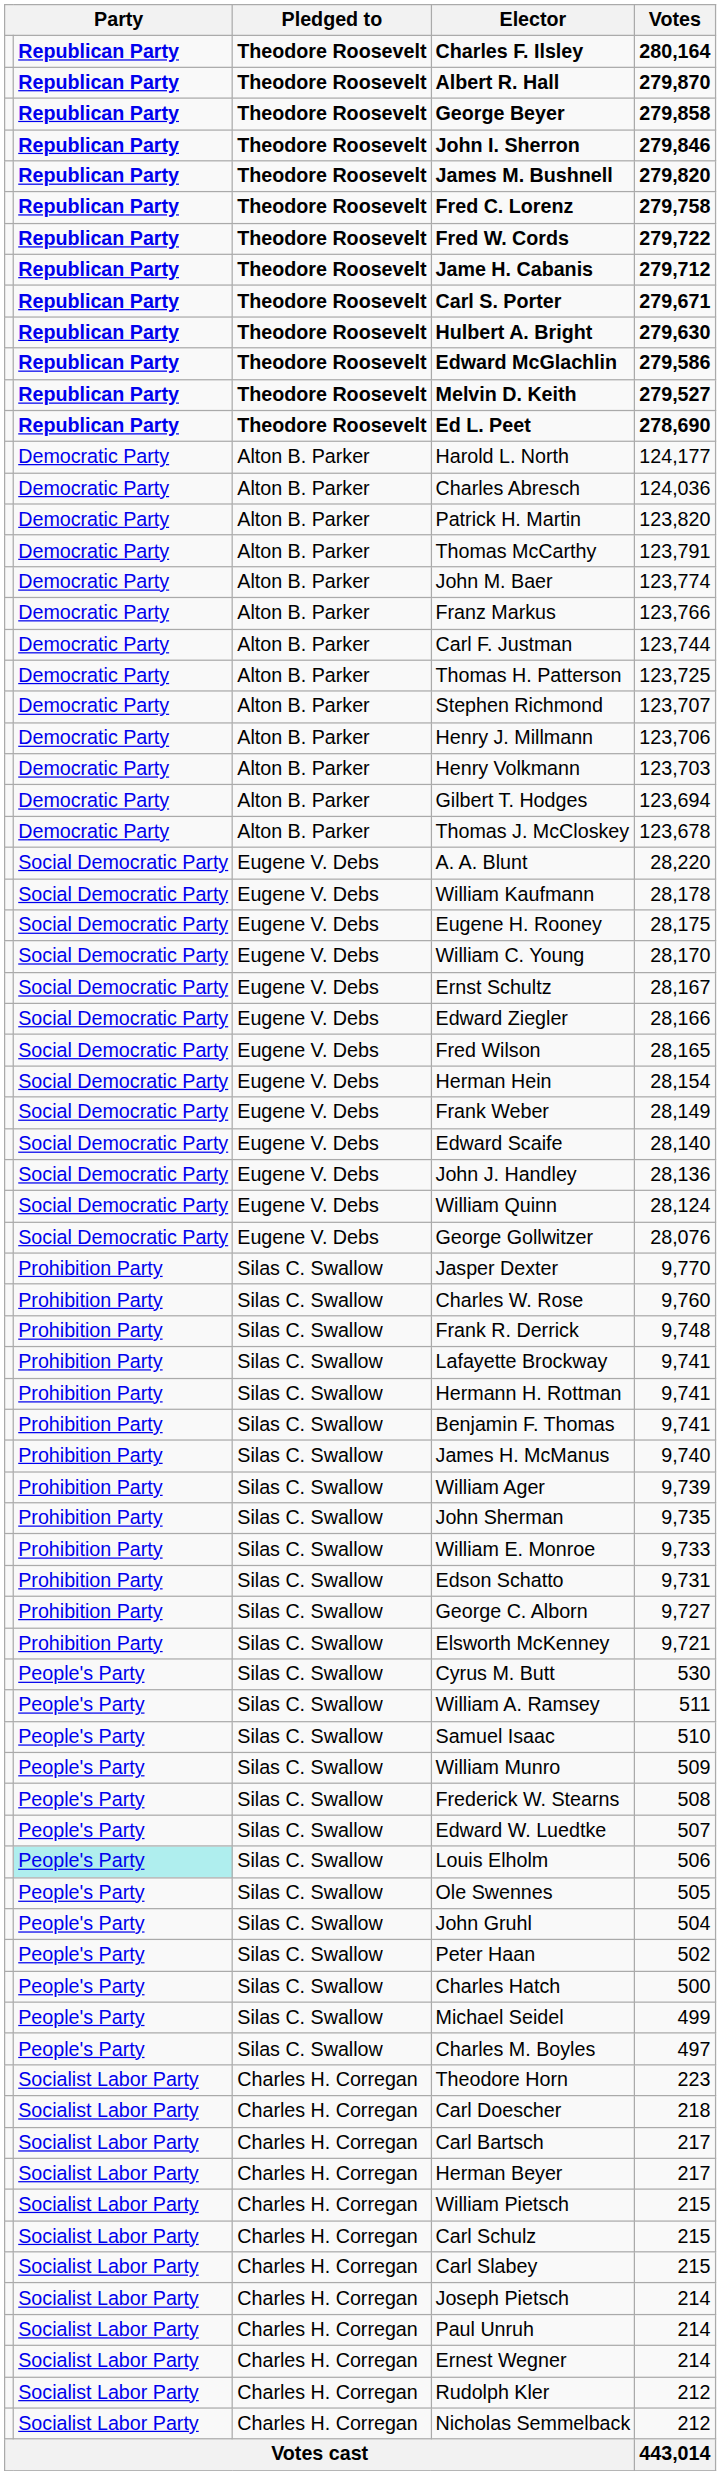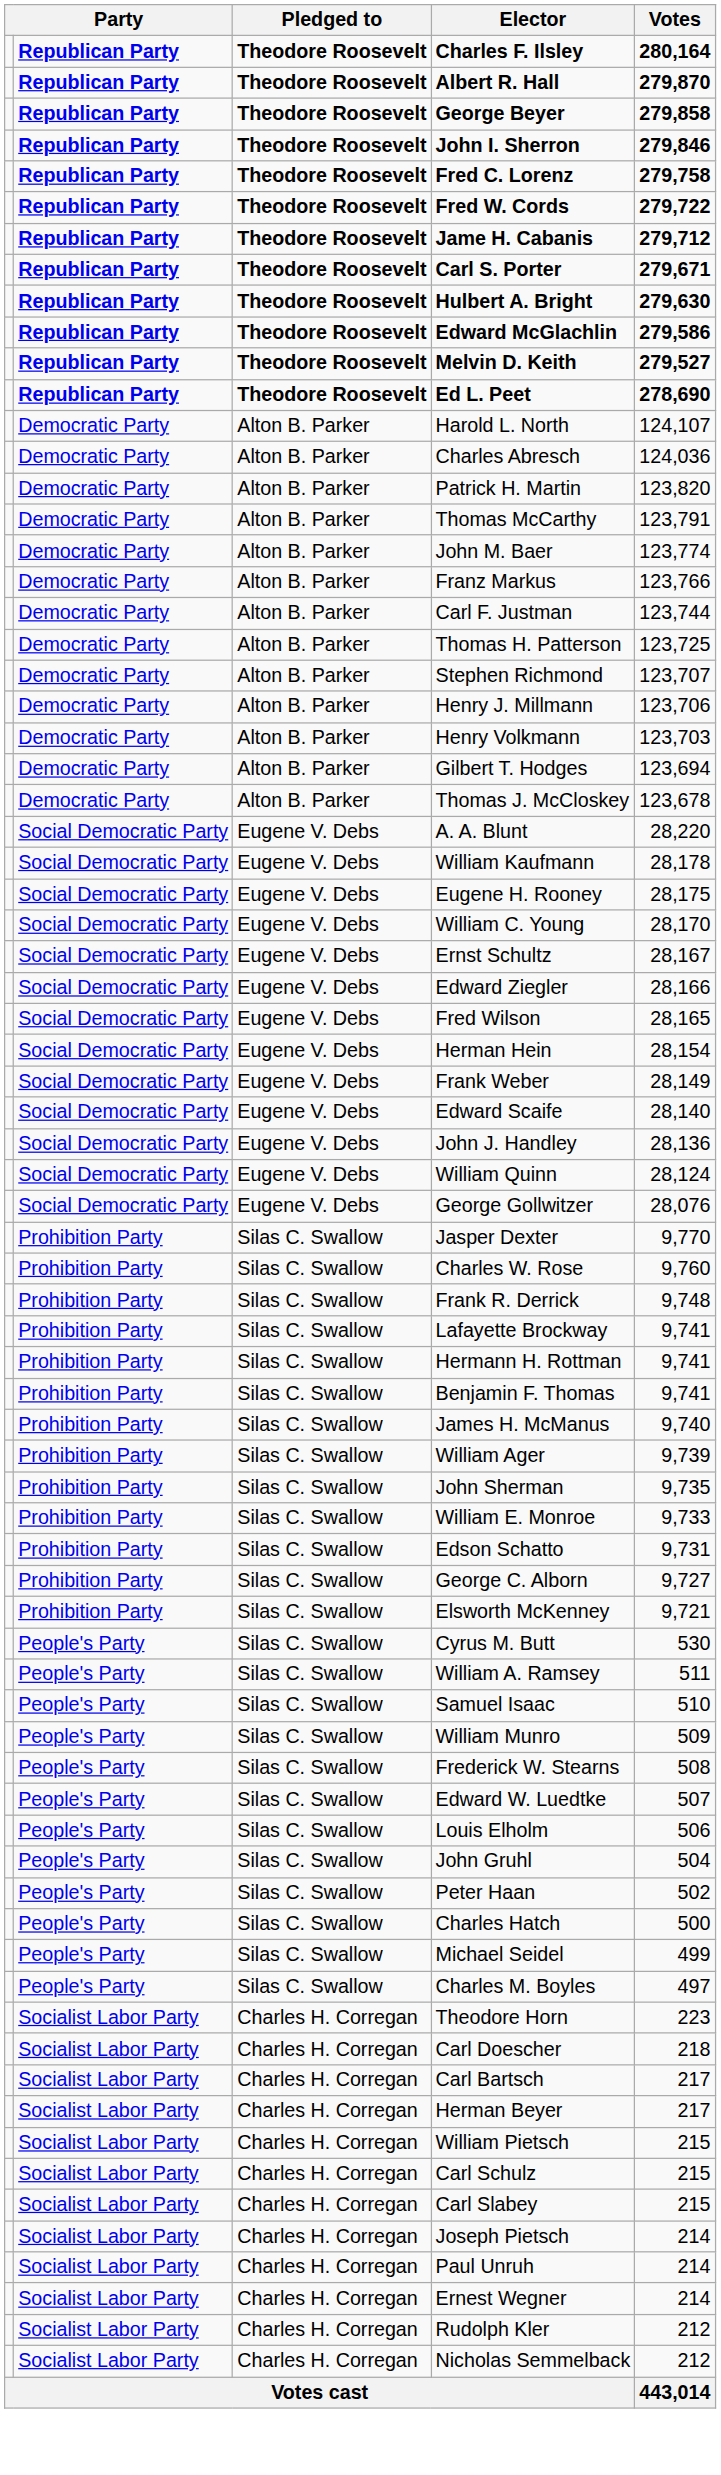- row: (524, 176)
(675, 457) 124,177 -> (675, 425) 124,107
(81, 1861) paleturquoise background -> (81, 1830) no background
- row: (494, 1892)
